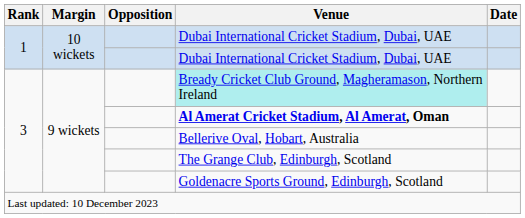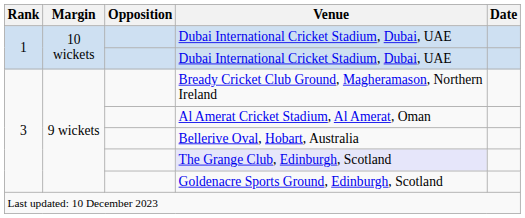(331, 87) paleturquoise background -> (331, 87) no background
(314, 116) bold -> (305, 116) normal
(285, 159) no background -> (285, 159) lavender background
